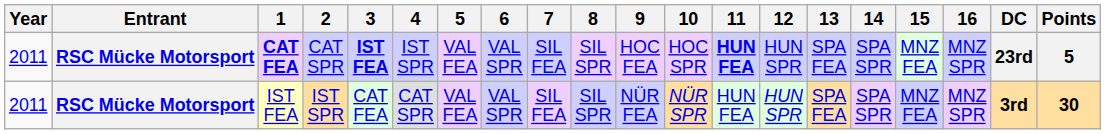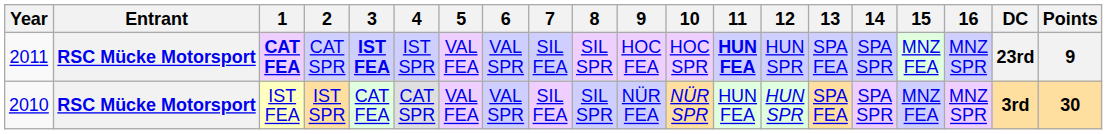(1069, 57) 5 -> (1070, 57) 9
(28, 105) 2011 -> (29, 105) 2010
